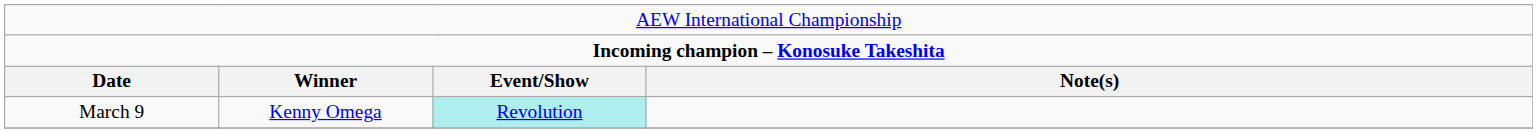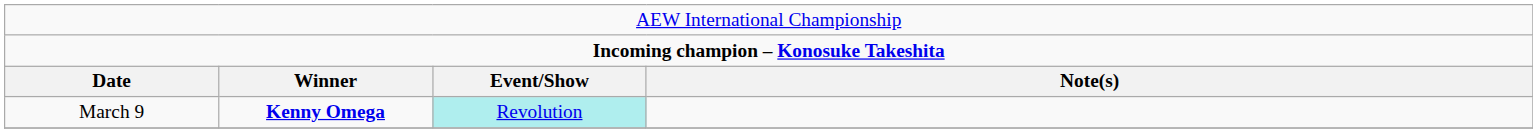(326, 111) normal -> (326, 111) bold
